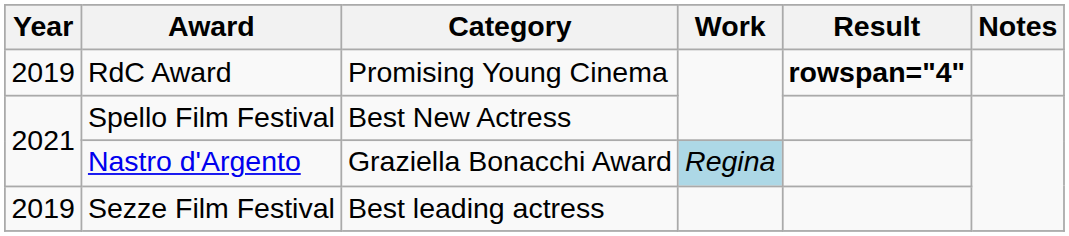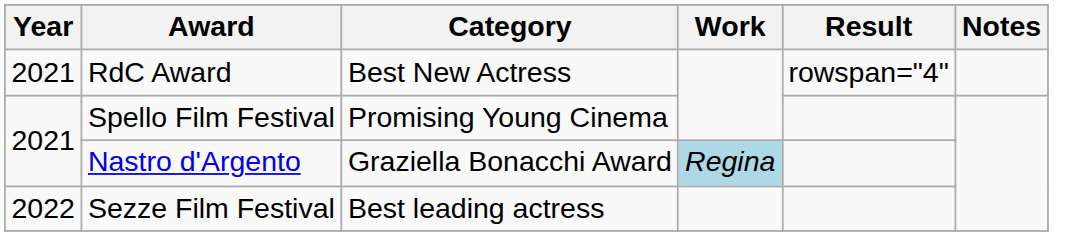(43, 72) 2019 -> (43, 72) 2021
(508, 72) Promising Young Cinema -> (460, 72) Best New Actress
(877, 72) bold -> (869, 72) normal
(460, 117) Best New Actress -> (508, 117) Promising Young Cinema
(43, 207) 2019 -> (43, 207) 2022
